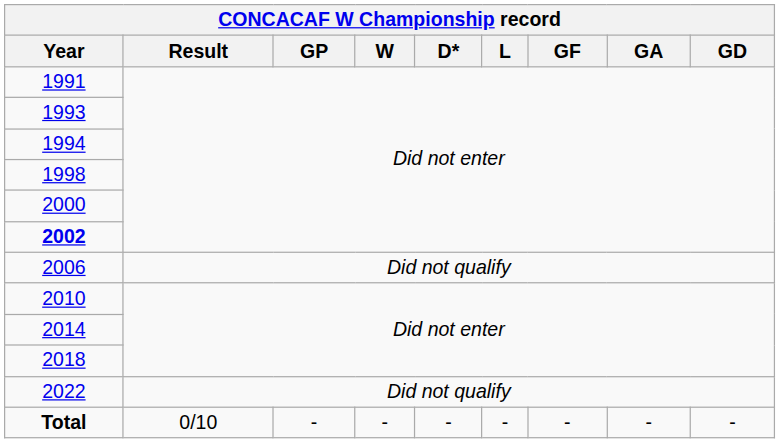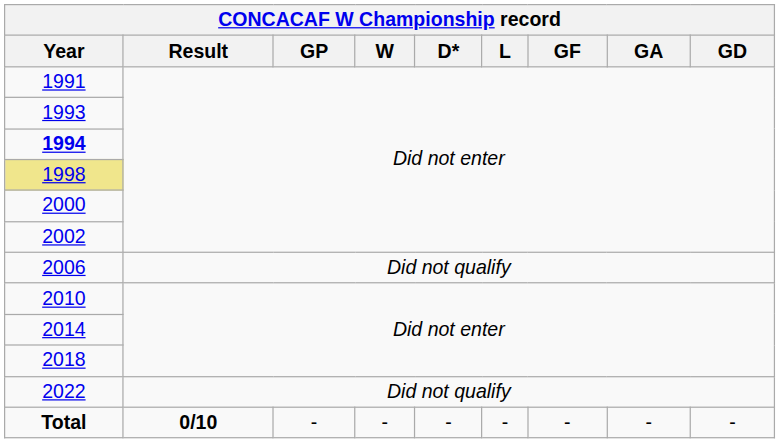(64, 143) normal -> (64, 143) bold
(64, 174) no background -> (64, 174) khaki background
(64, 236) bold -> (64, 236) normal
(198, 422) normal -> (198, 422) bold
